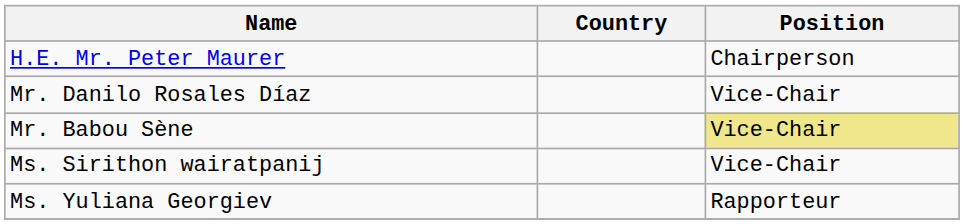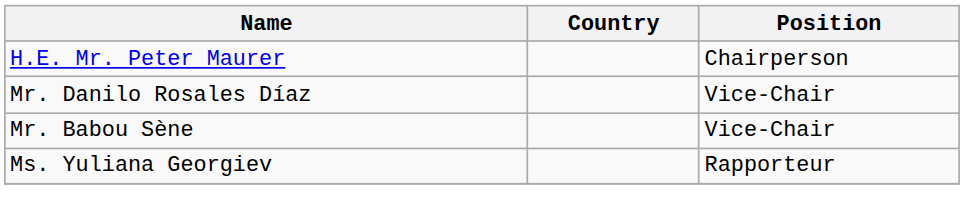(776, 130) khaki background -> (770, 130) no background
- row: (167, 166)
